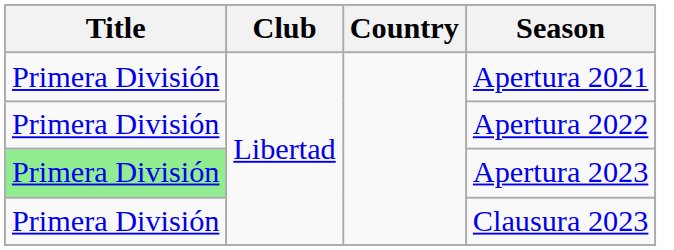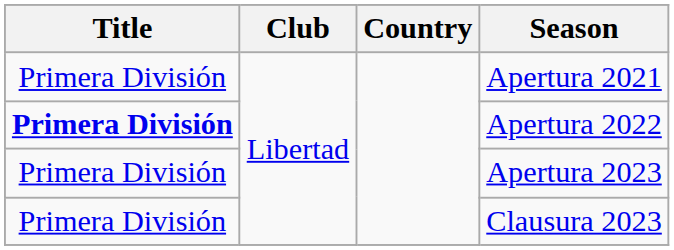(116, 124) normal -> (122, 124) bold
(116, 172) lightgreen background -> (122, 172) no background
